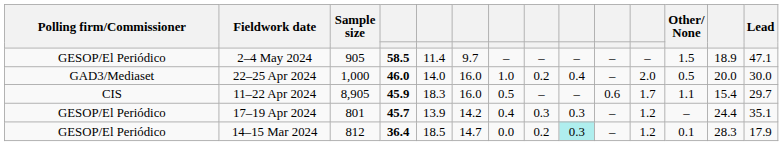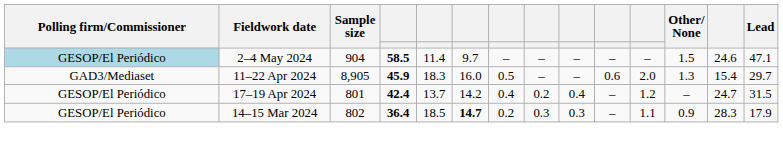(112, 57) no background -> (112, 57) lightblue background
(355, 57) 905 -> (355, 57) 904
(726, 57) 18.9 -> (726, 57) 24.6
- row: (275, 76)
(112, 94) CIS -> (112, 76) GAD3/Mediaset
(648, 94) 1.7 -> (648, 76) 2.0
(686, 94) 1.1 -> (686, 76) 1.3
(398, 113) 45.7 -> (398, 94) 42.4
(434, 113) 13.9 -> (434, 94) 13.7
(541, 113) 0.3 -> (541, 94) 0.2
(577, 113) 0.3 -> (577, 94) 0.4
(726, 113) 24.4 -> (726, 94) 24.7
(761, 113) 35.1 -> (761, 94) 31.5
(355, 131) 812 -> (355, 113) 802
(470, 131) normal -> (470, 113) bold
(506, 131) 0.0 -> (506, 113) 0.2
(541, 131) 0.2 -> (541, 113) 0.3
(577, 131) paleturquoise background -> (577, 113) no background
(648, 131) 1.2 -> (648, 113) 1.1
(686, 131) 0.1 -> (686, 113) 0.9
